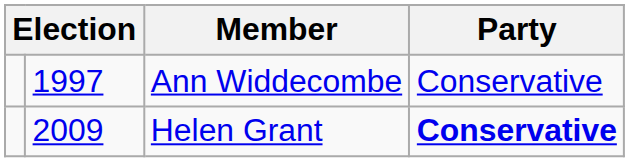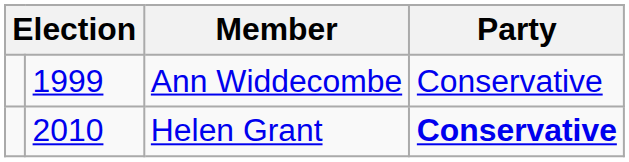(68, 80) 1997 -> (68, 80) 1999
(68, 130) 2009 -> (68, 130) 2010
